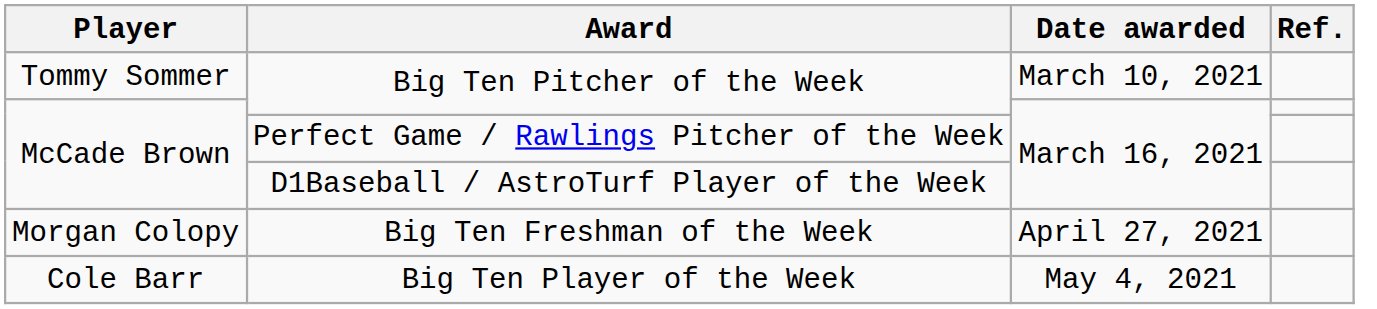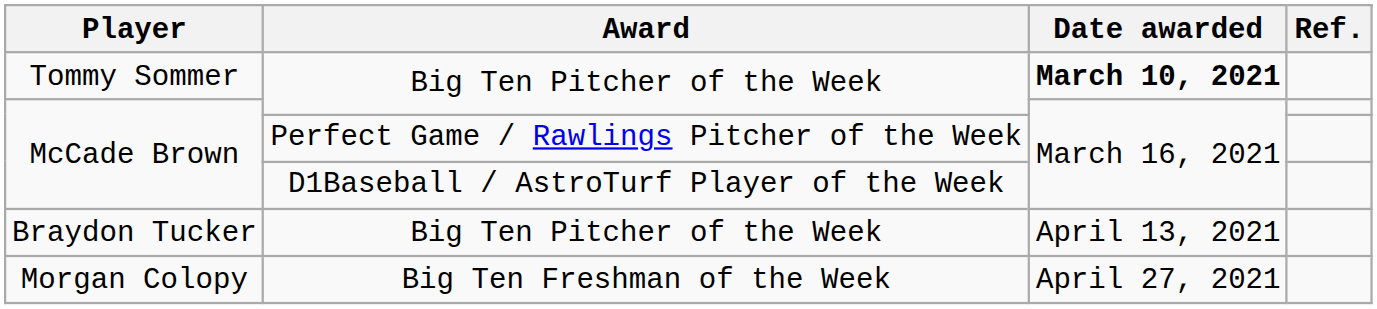(1141, 76) normal -> (1158, 76) bold
+ row: (134, 233)
- row: (126, 280)
